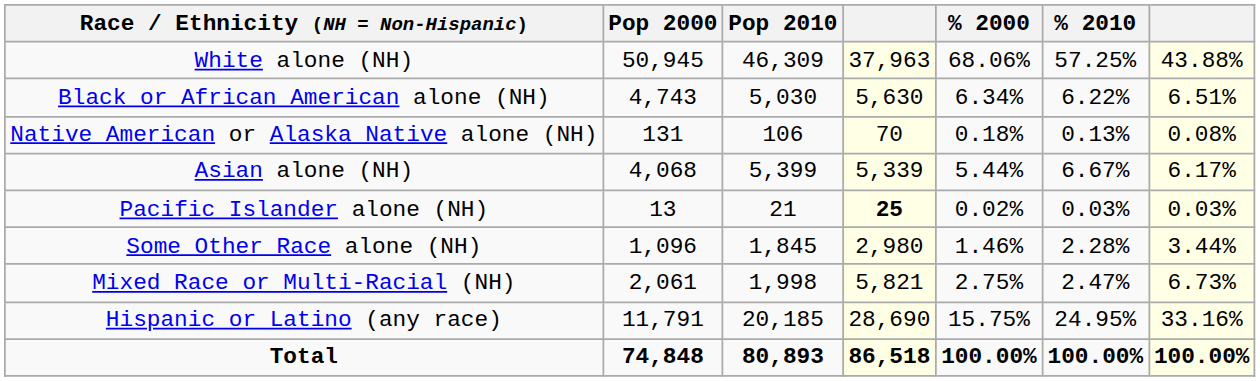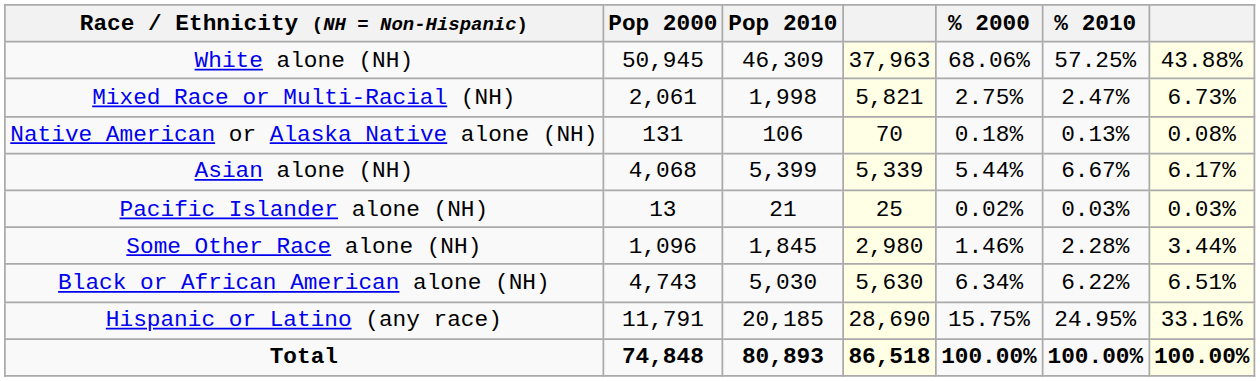rows swapped: (304, 98) <-> (304, 283)
(889, 209) bold -> (889, 209) normal
